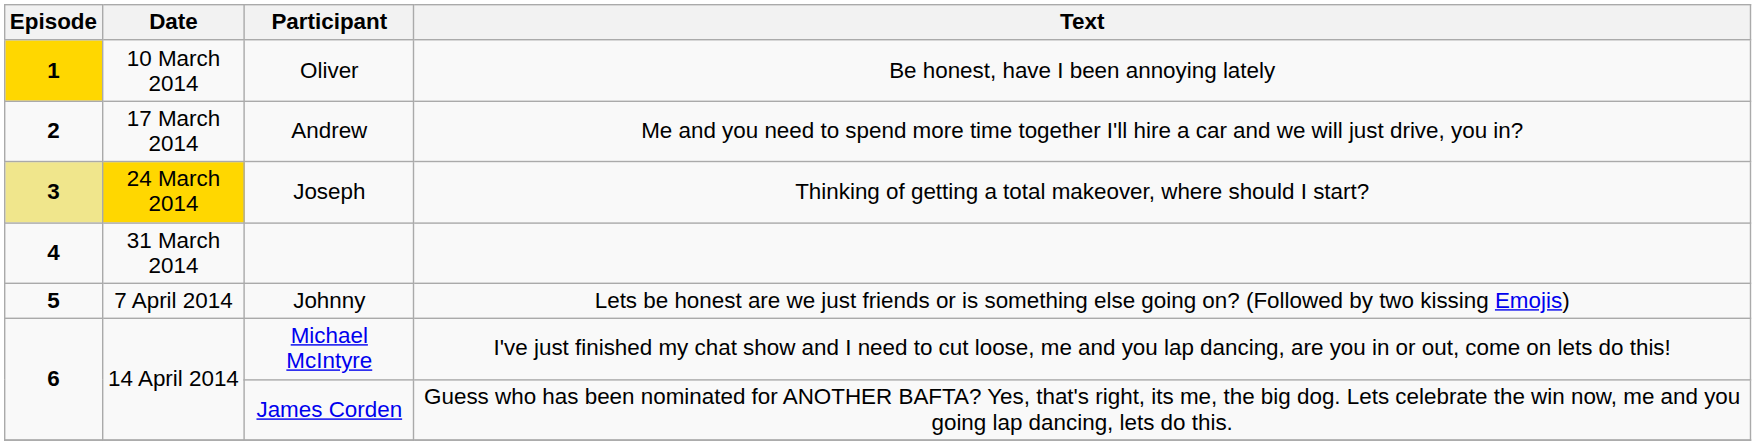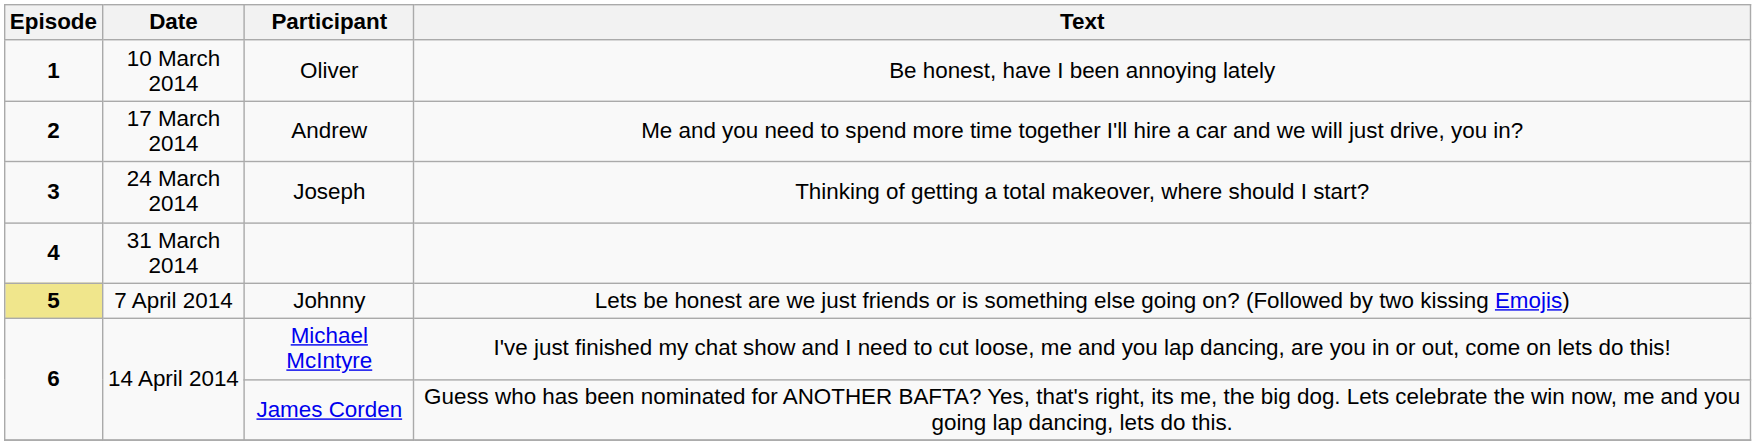(53, 70) gold background -> (53, 70) no background
(53, 191) khaki background -> (53, 191) no background
(173, 191) gold background -> (173, 191) no background
(53, 300) no background -> (53, 300) khaki background
